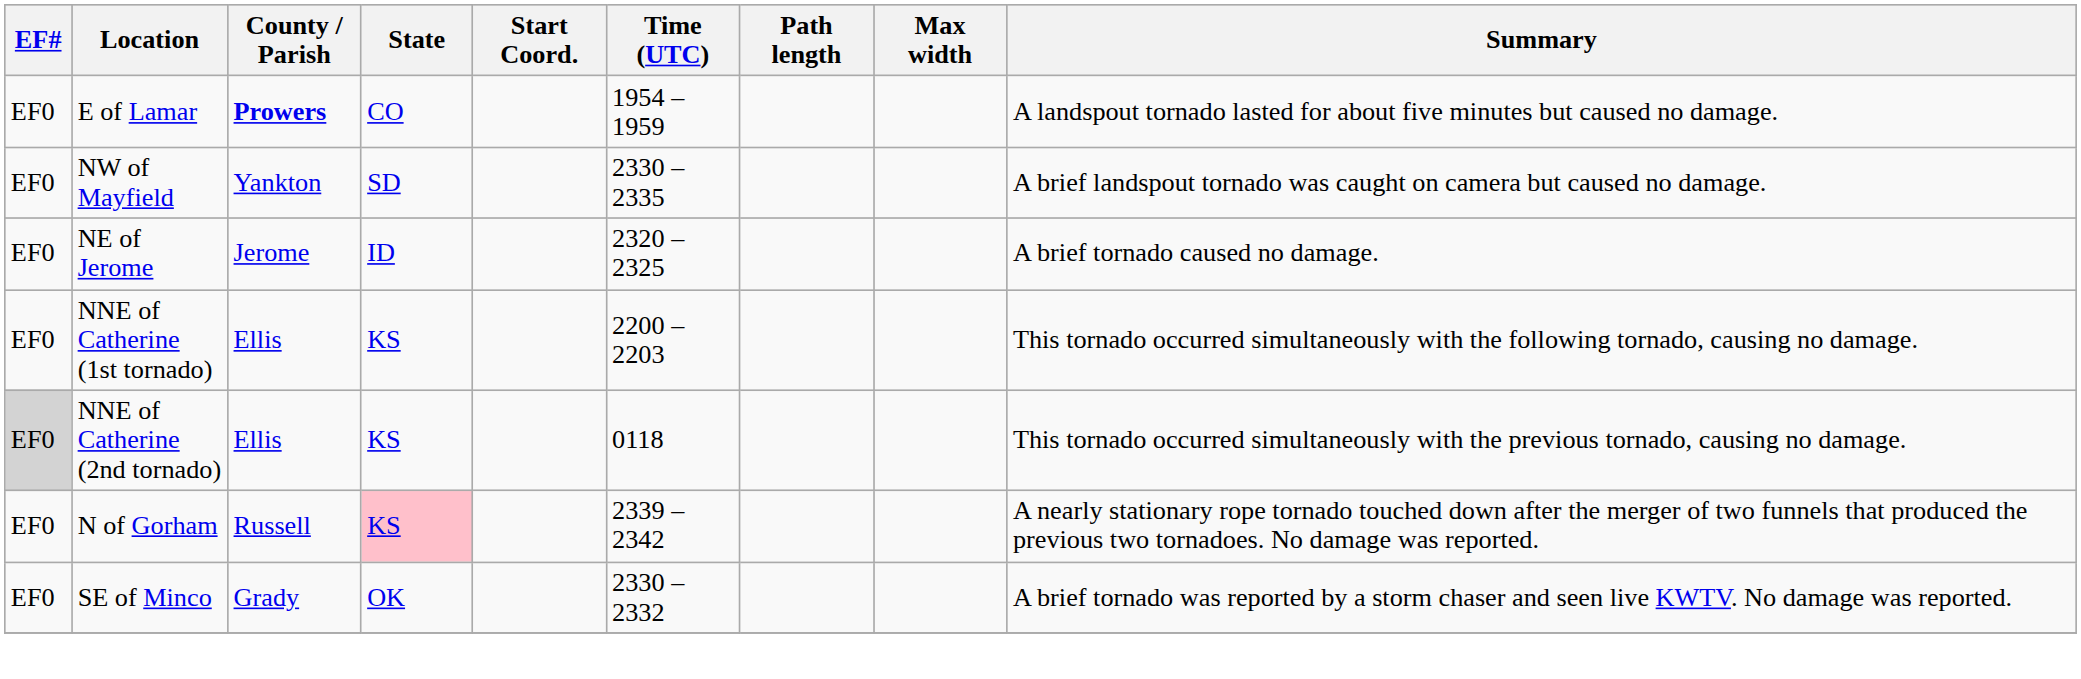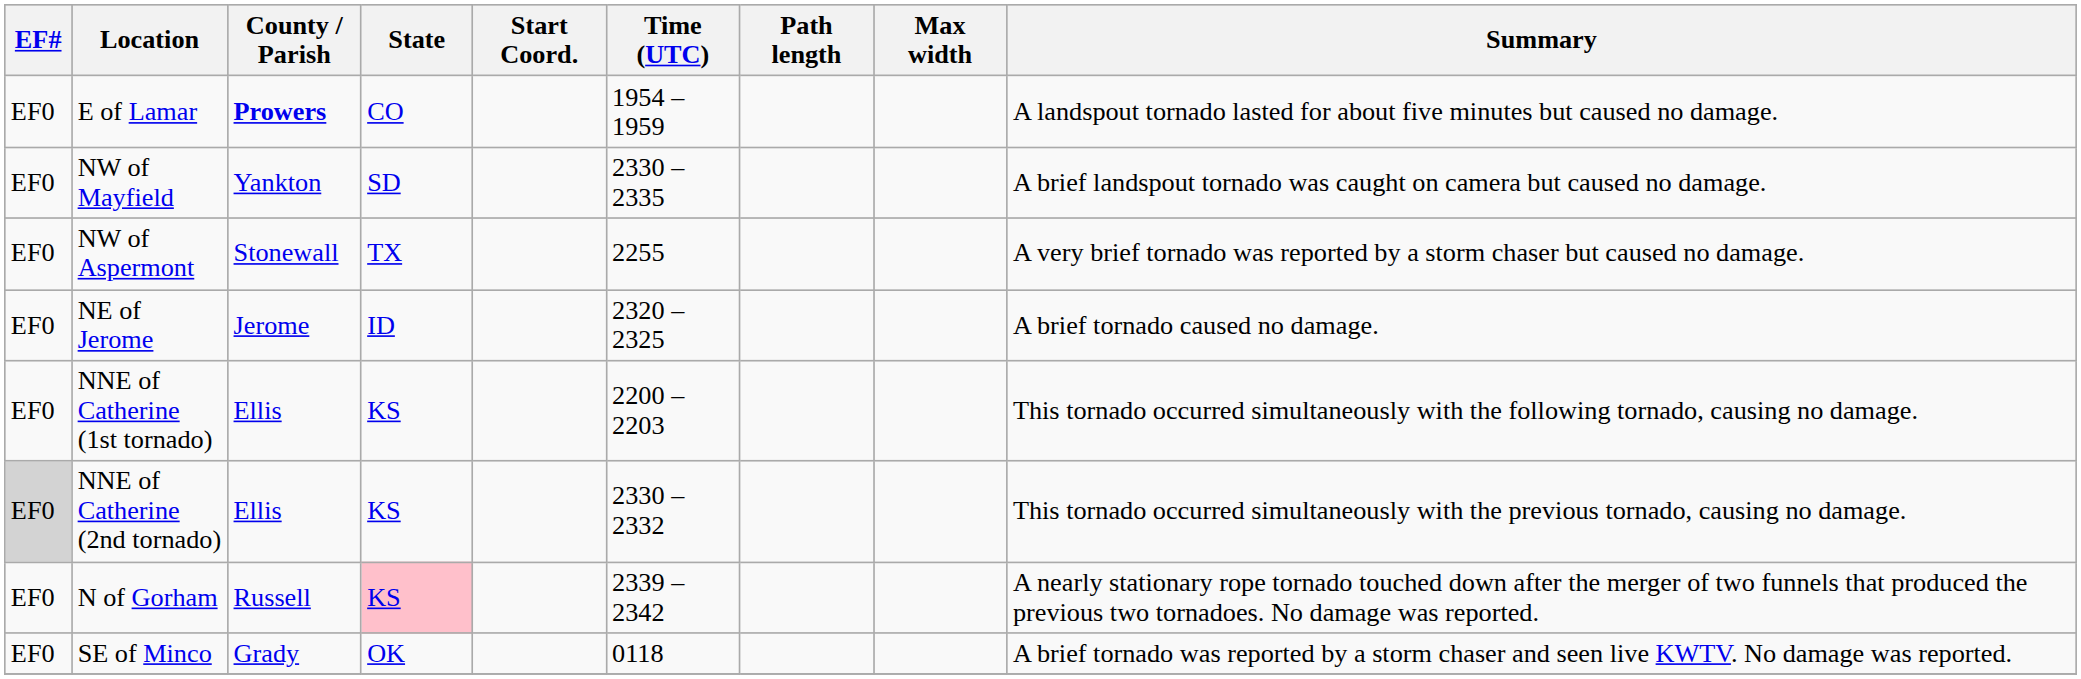+ row: (136, 253)
(638, 440) 0118 -> (648, 511) 2330 – 2332
(648, 597) 2330 – 2332 -> (638, 653) 0118
